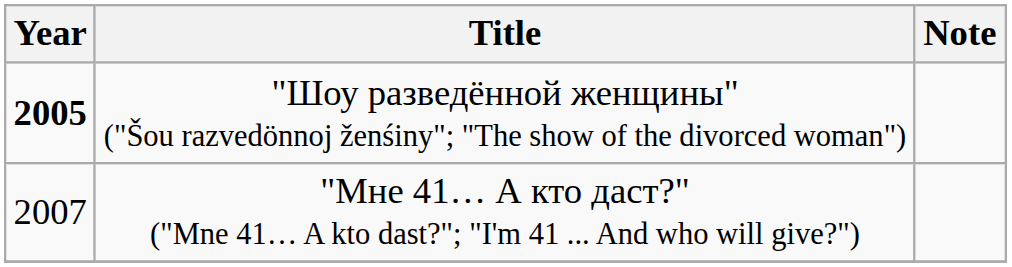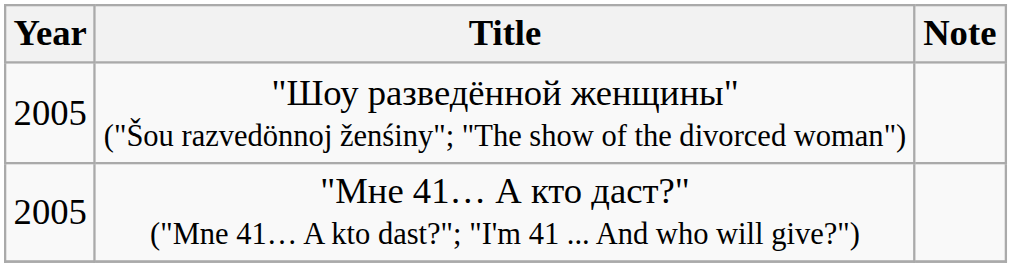(50, 112) bold -> (50, 112) normal
(50, 211) 2007 -> (50, 211) 2005
